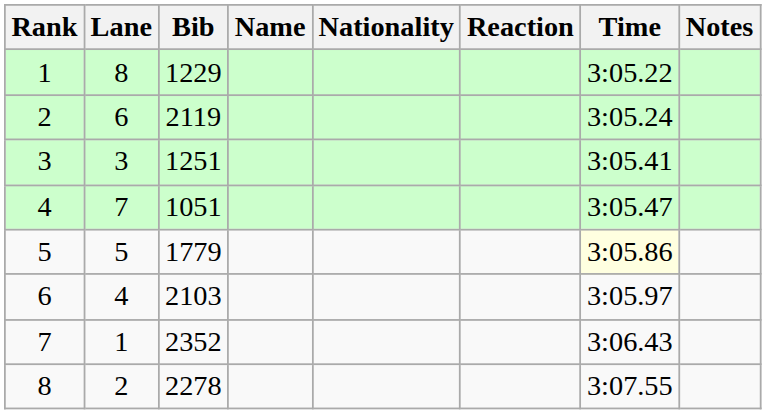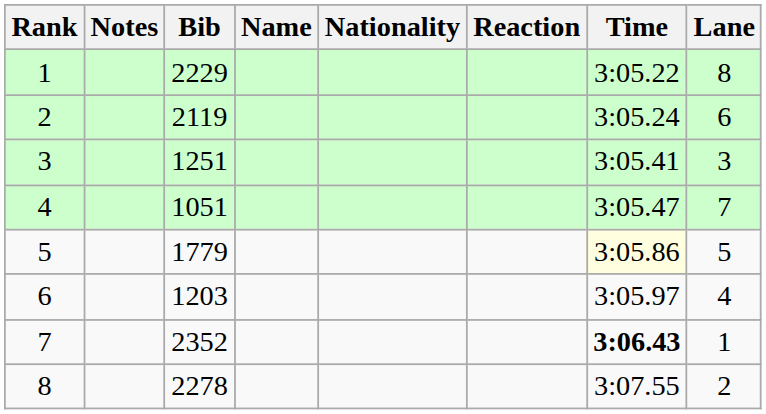columns swapped: (121, 26) <-> (720, 26)
(193, 71) 1229 -> (200, 71) 2229
(193, 296) 2103 -> (200, 296) 1203
(630, 341) normal -> (637, 341) bold
